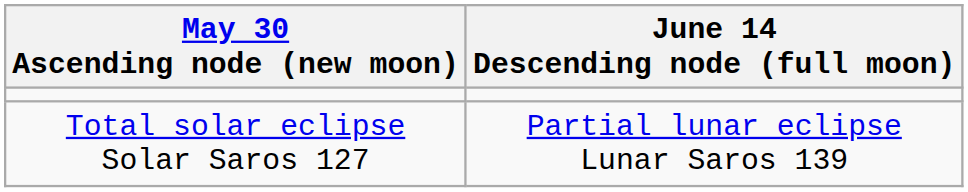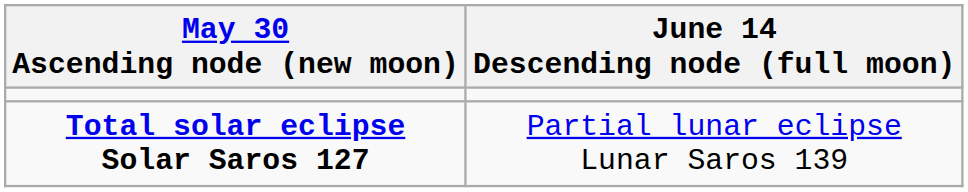(236, 144) normal -> (236, 144) bold
